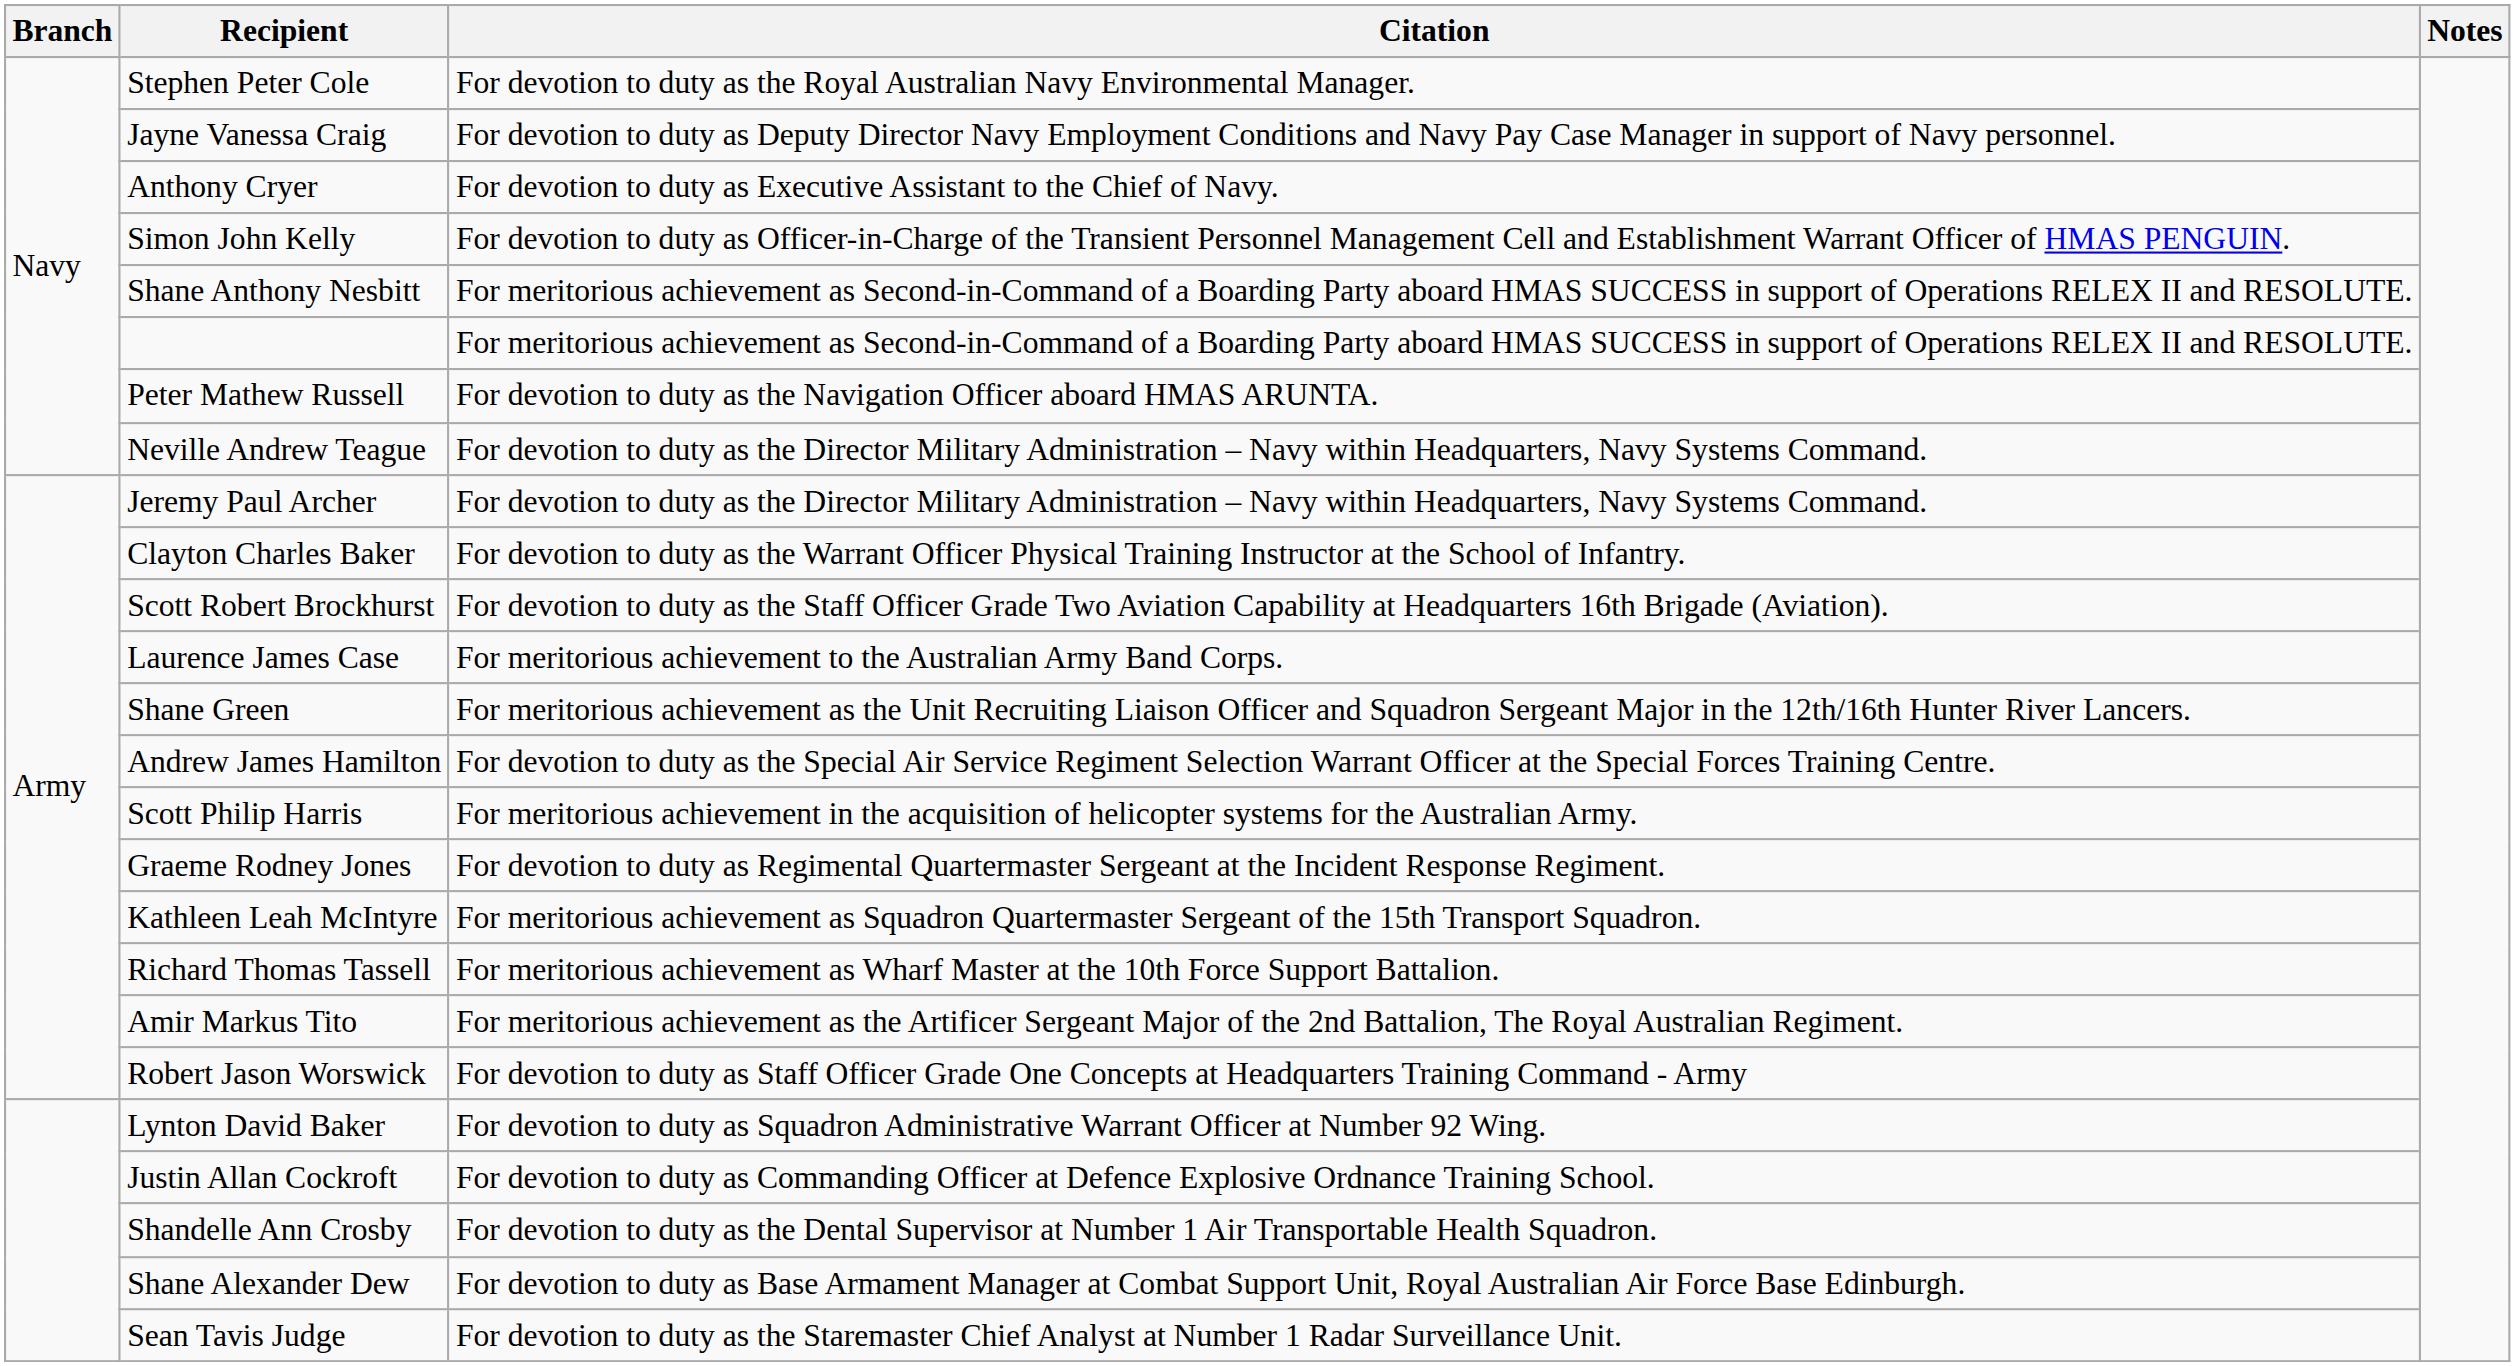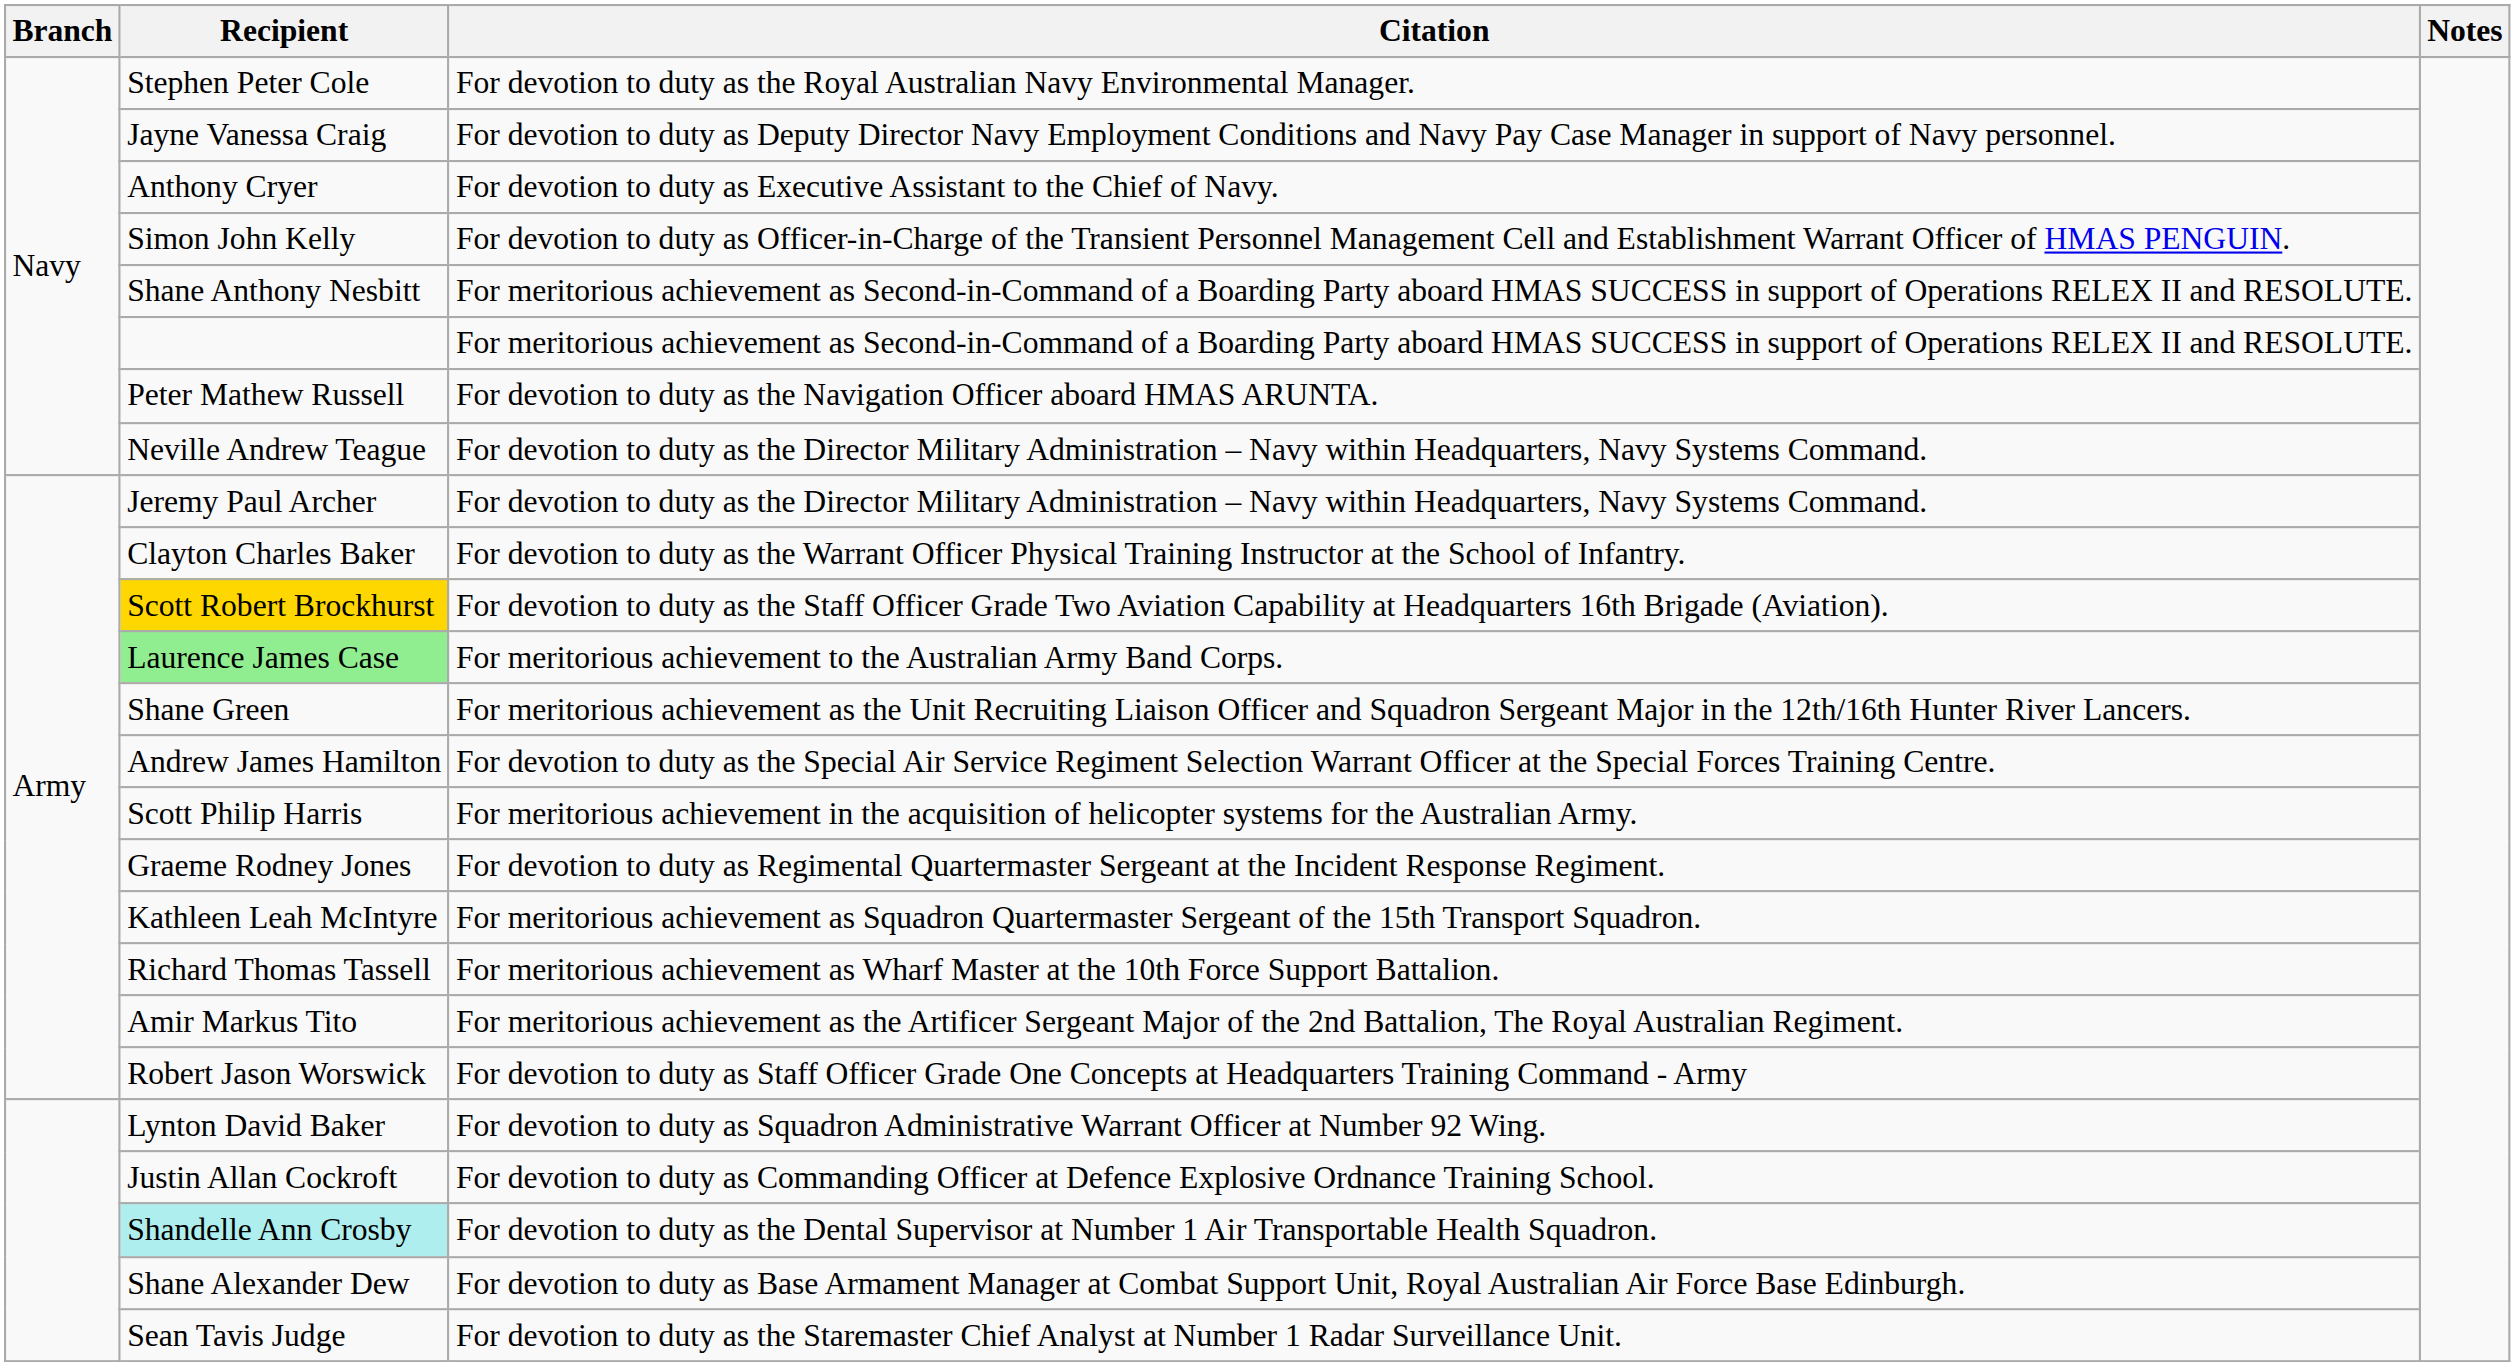(281, 604) no background -> (281, 604) gold background
(263, 656) no background -> (263, 656) lightgreen background
(269, 1229) no background -> (269, 1229) paleturquoise background
